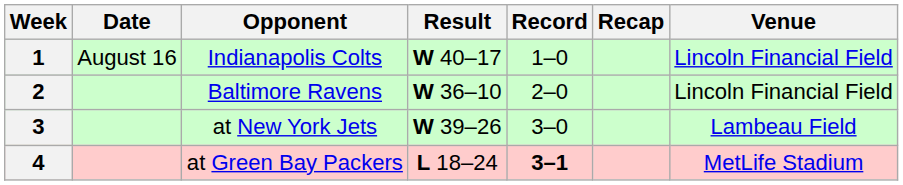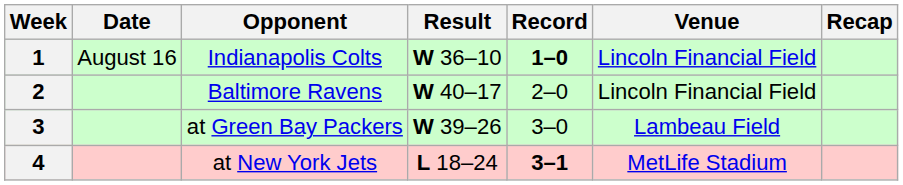columns swapped: (784, 22) <-> (631, 22)
(457, 57) W 40–17 -> (457, 57) W 36–10
(550, 57) normal -> (550, 57) bold
(457, 92) W 36–10 -> (457, 92) W 40–17
(295, 127) at New York Jets -> (295, 127) at Green Bay Packers
(295, 162) at Green Bay Packers -> (295, 162) at New York Jets
